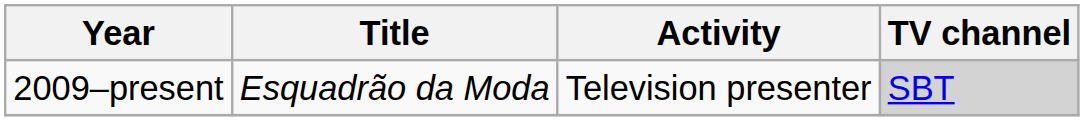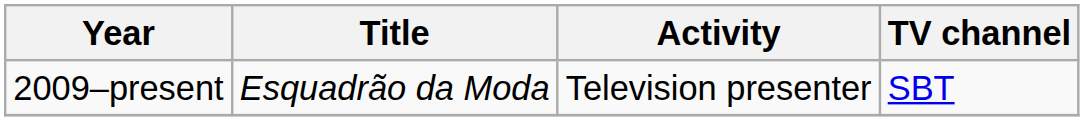(921, 87) lightgrey background -> (921, 87) no background
